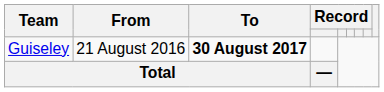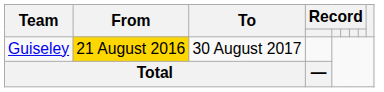(131, 49) no background -> (131, 49) gold background
(250, 49) bold -> (247, 49) normal
